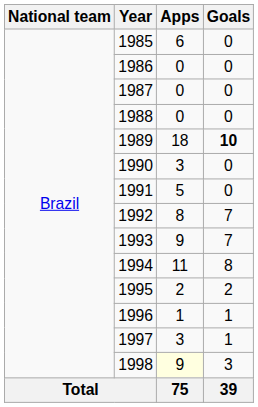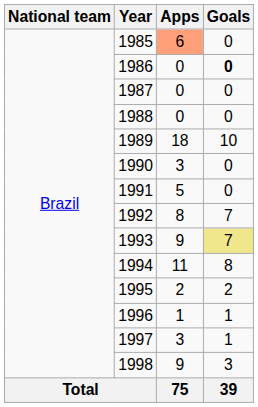(180, 41) no background -> (180, 41) lightsalmon background
(228, 66) normal -> (228, 66) bold
(228, 141) bold -> (228, 141) normal
(228, 240) no background -> (228, 240) khaki background
(180, 365) lightyellow background -> (180, 365) no background
